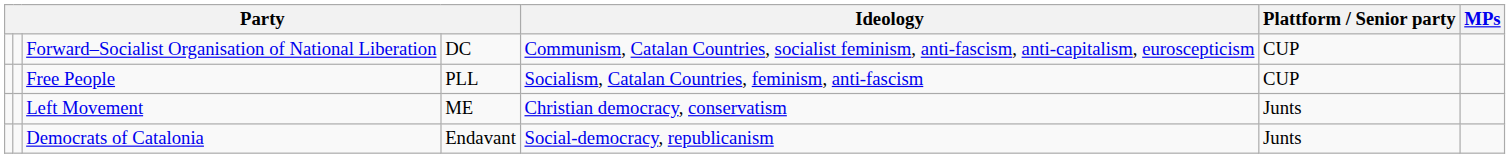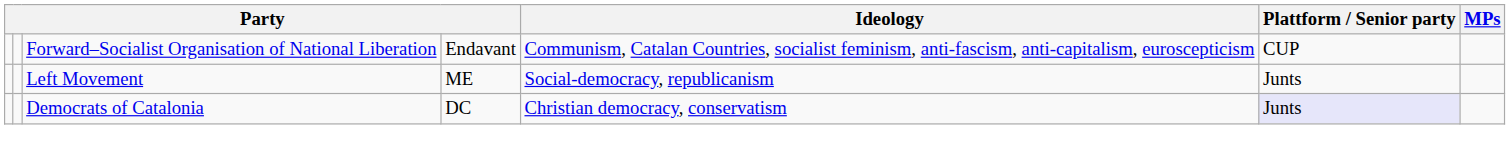(458, 49) DC -> (481, 49) Endavant
- row: (71, 78)
(656, 108) Christian democracy, conservatism -> (649, 78) Social-democracy, republicanism
(481, 138) Endavant -> (458, 108) DC
(649, 138) Social-democracy, republicanism -> (656, 108) Christian democracy, conservatism
(1282, 138) no background -> (1282, 108) lavender background
